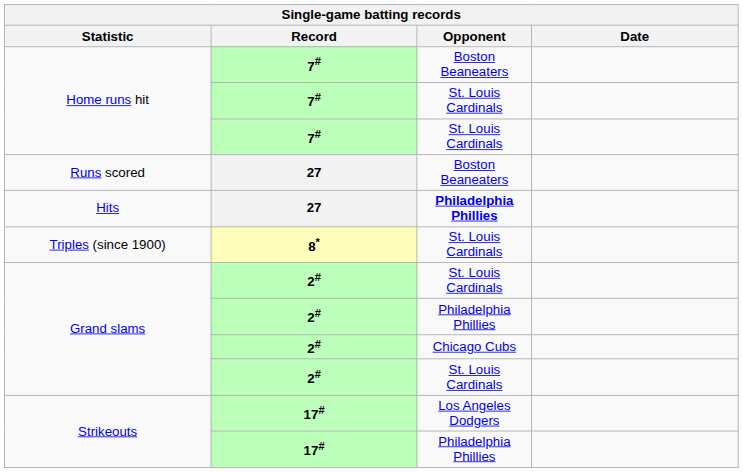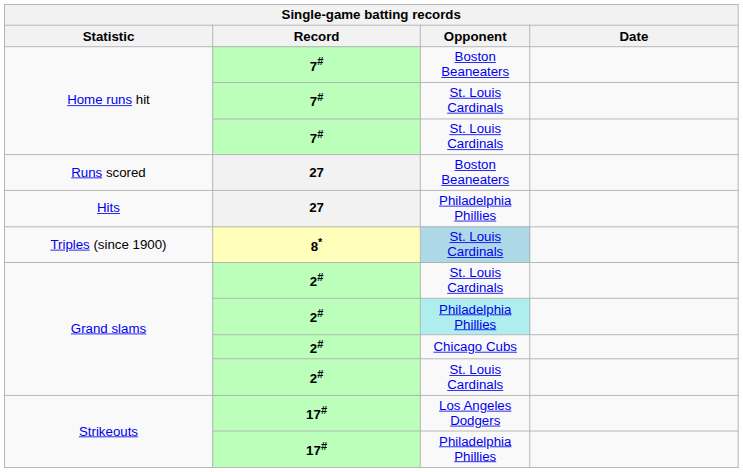(474, 208) bold -> (475, 208) normal
(474, 244) no background -> (475, 244) lightblue background
(474, 316) no background -> (475, 316) paleturquoise background
